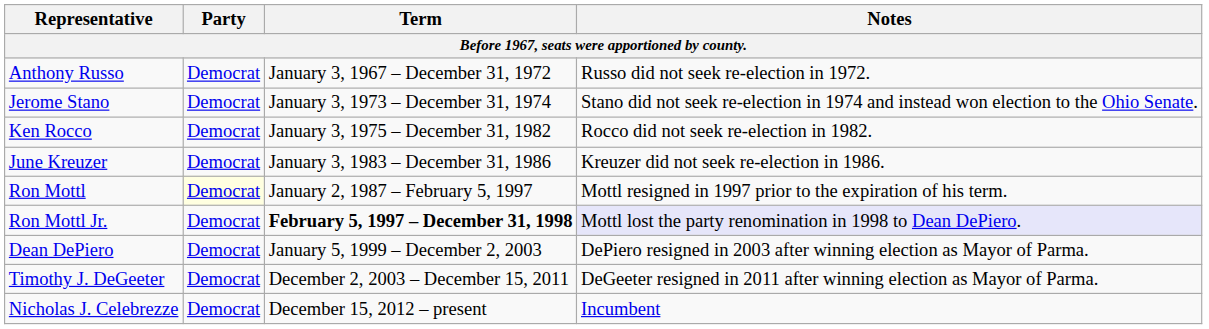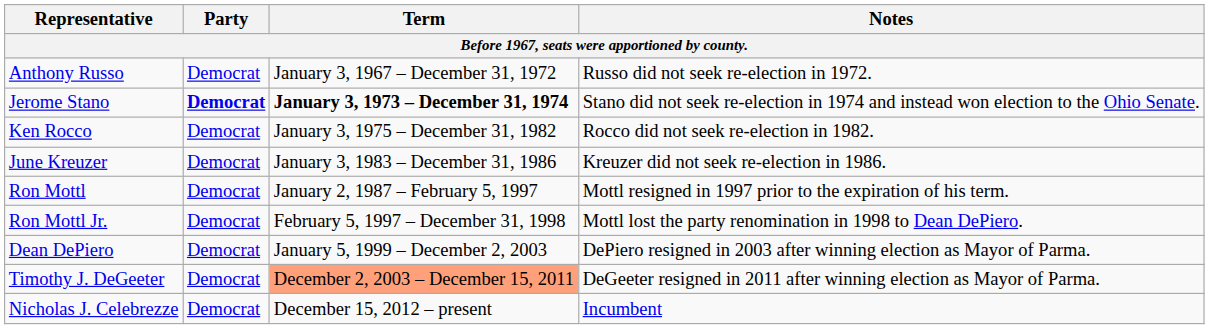(224, 102) normal -> (226, 102) bold
(410, 102) normal -> (421, 102) bold
(224, 190) lightyellow background -> (224, 190) no background
(421, 220) bold -> (420, 220) normal
(801, 220) lavender background -> (803, 220) no background
(419, 279) no background -> (424, 279) lightsalmon background
